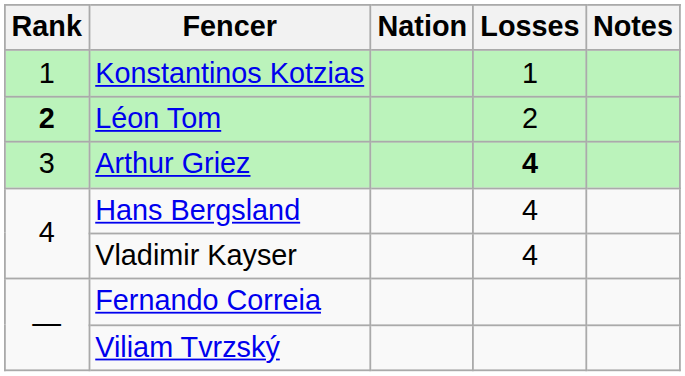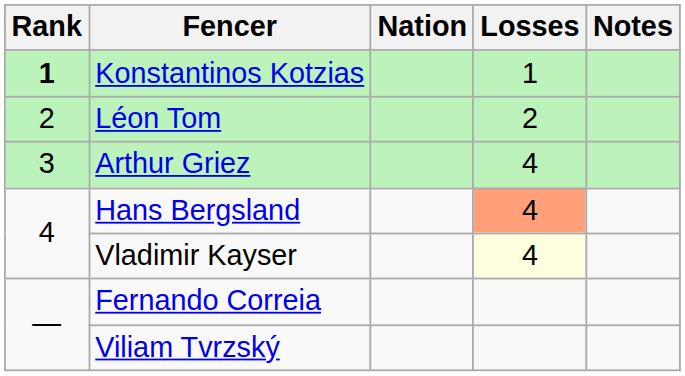(47, 73) normal -> (47, 73) bold
(47, 118) bold -> (47, 118) normal
(530, 164) bold -> (530, 164) normal
(530, 210) no background -> (530, 210) lightsalmon background
(530, 255) no background -> (530, 255) lightyellow background
